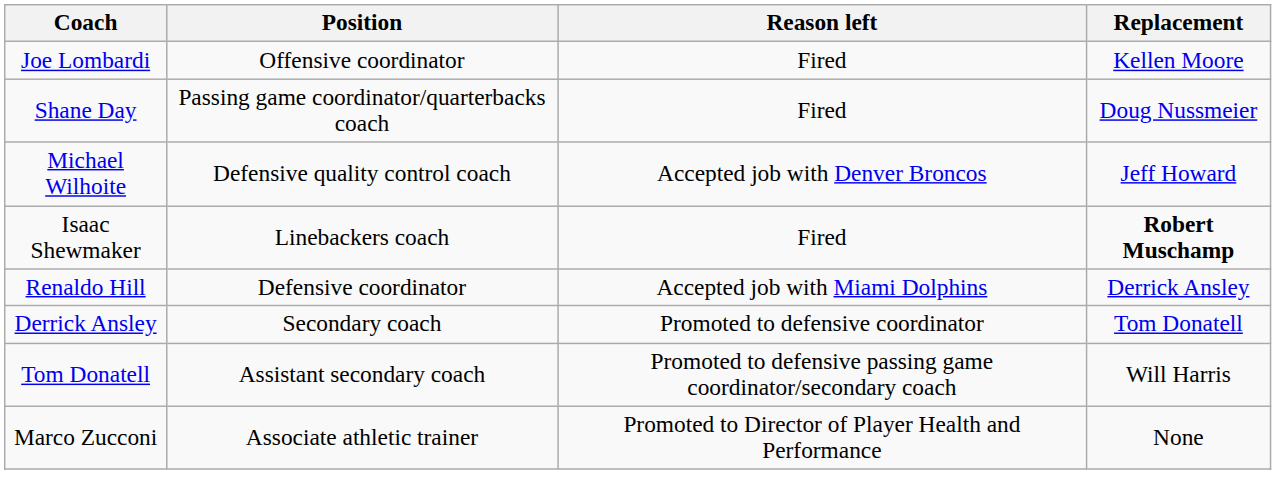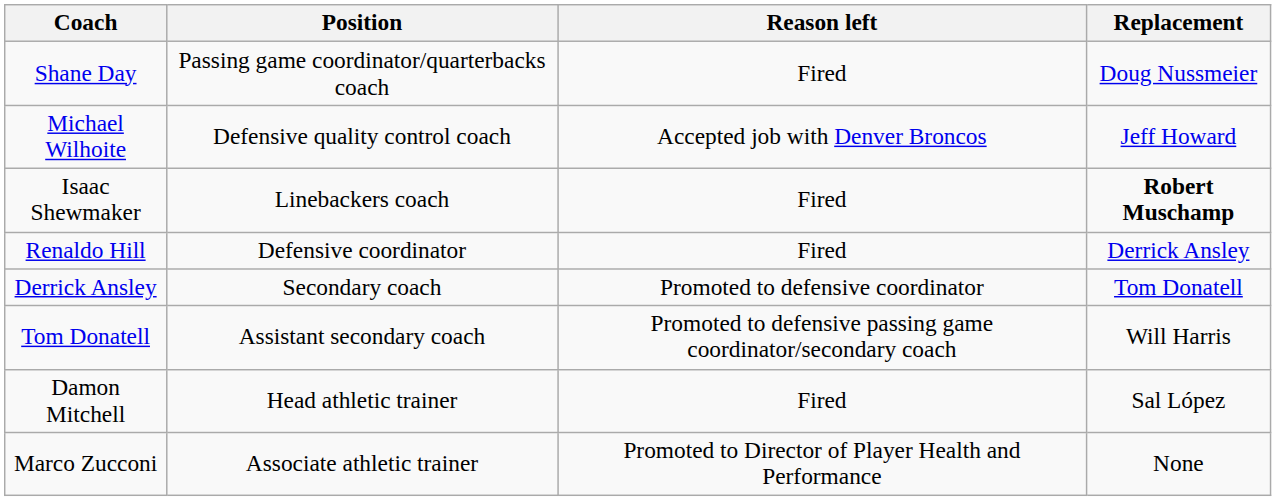- row: (86, 60)
(822, 287) Accepted job with Miami Dolphins -> (822, 250) Fired
+ row: (86, 400)
